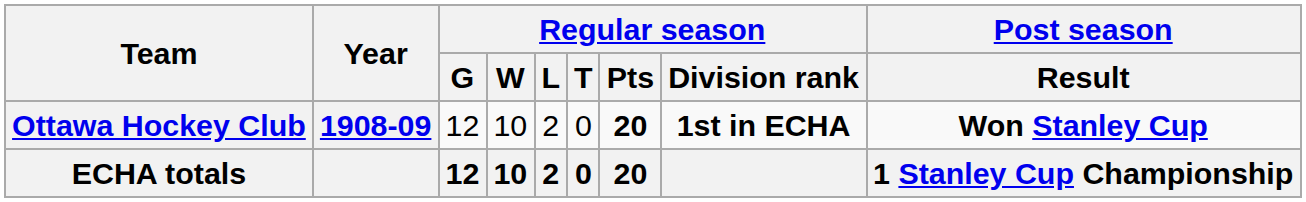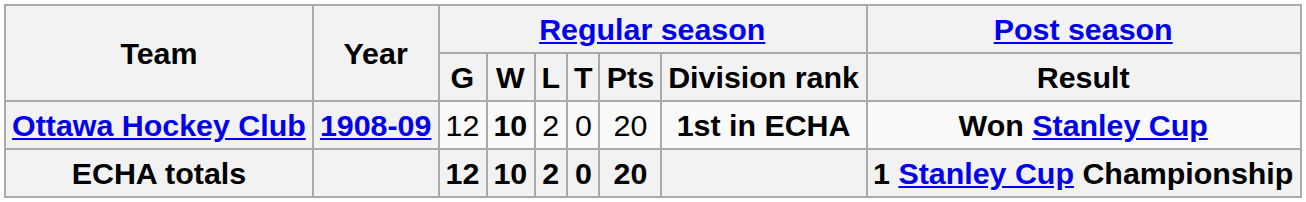(510, 126) normal -> (510, 126) bold
(630, 126) bold -> (630, 126) normal
